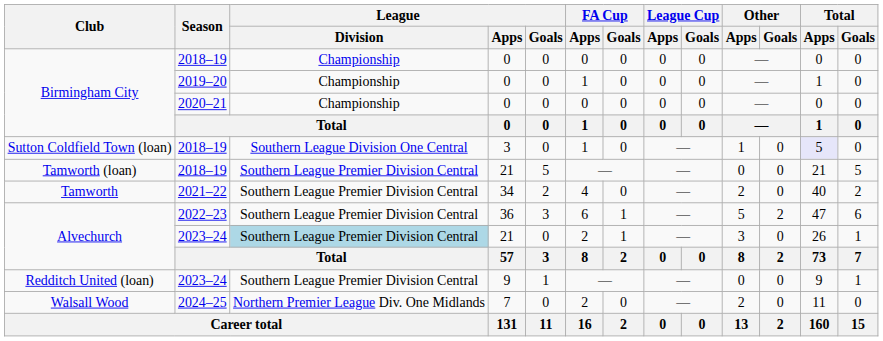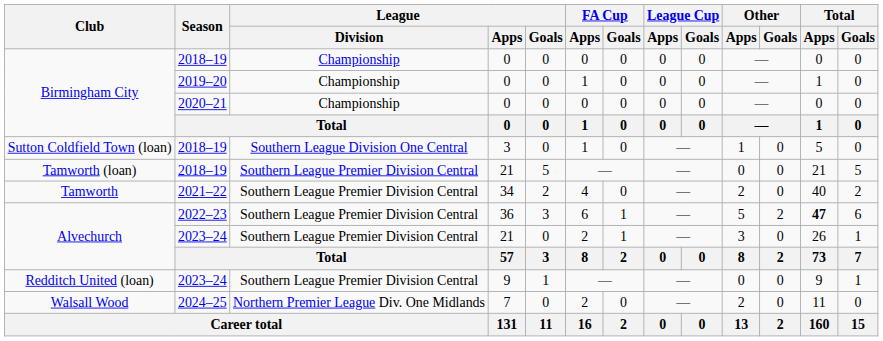(819, 147) lavender background -> (819, 147) no background
(819, 214) normal -> (819, 214) bold
(359, 236) lightblue background -> (359, 236) no background
